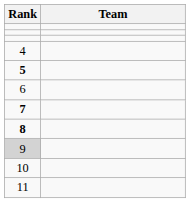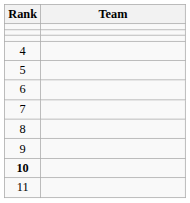(23, 70) bold -> (23, 70) normal
(23, 109) bold -> (23, 109) normal
(23, 128) bold -> (23, 128) normal
(23, 148) lightgrey background -> (23, 148) no background
(23, 168) normal -> (23, 168) bold
